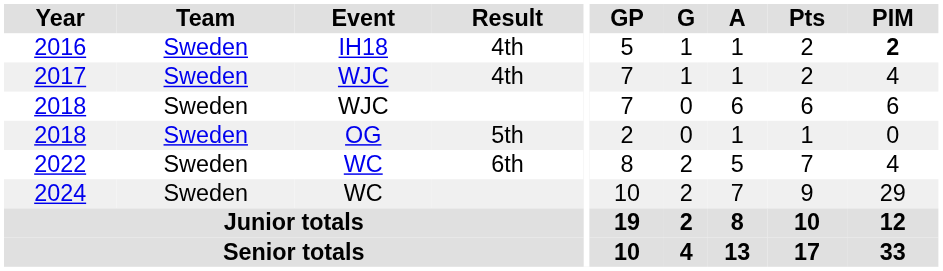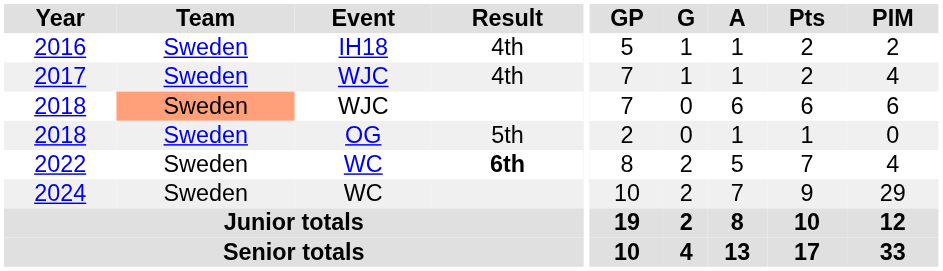(893, 47) bold -> (893, 47) normal
(206, 105) no background -> (206, 105) lightsalmon background
(507, 164) normal -> (507, 164) bold
